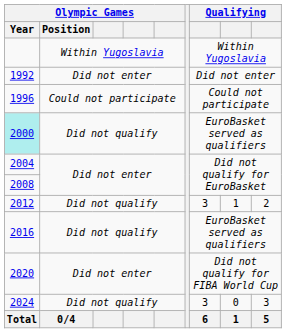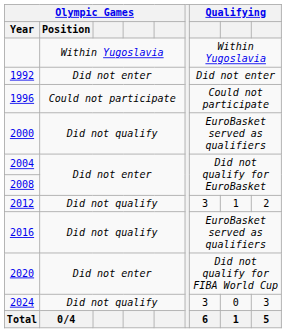(22, 133) paleturquoise background -> (22, 133) no background
